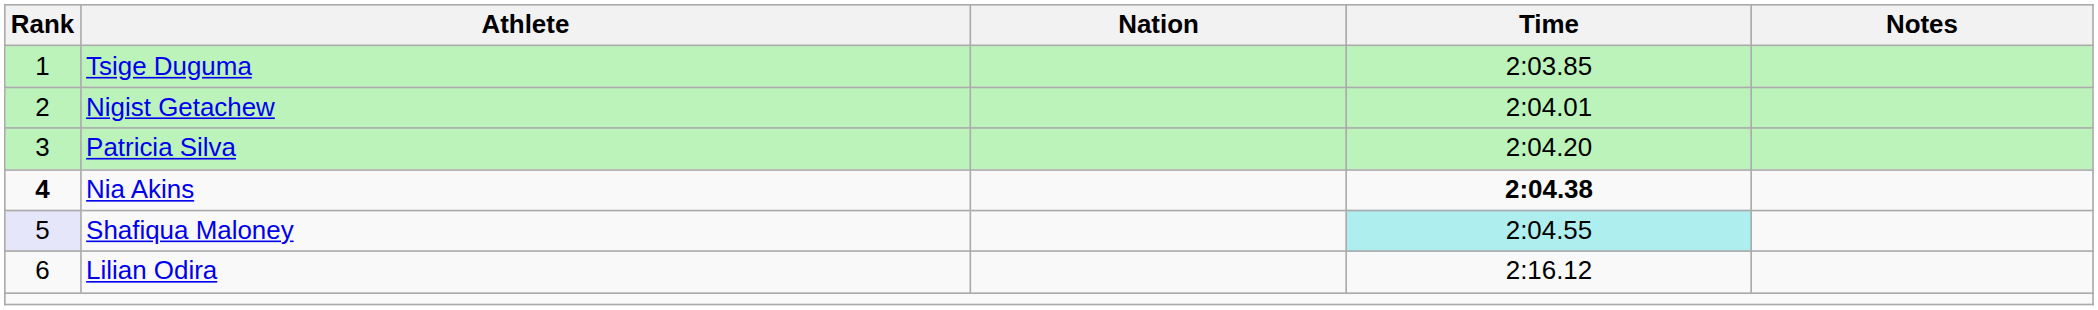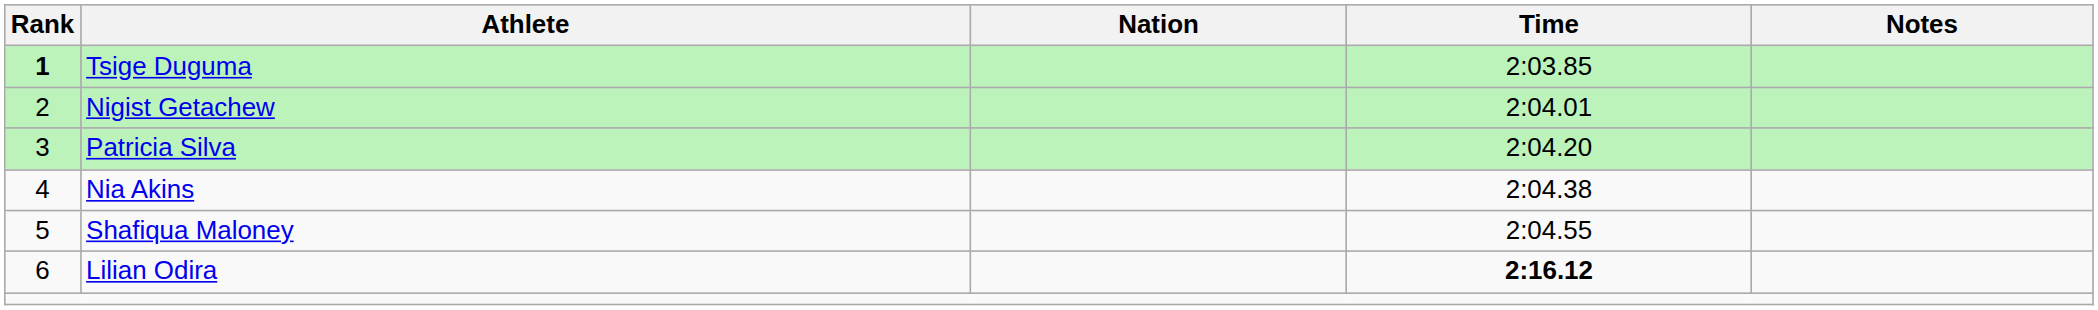(42, 66) normal -> (42, 66) bold
(42, 189) bold -> (42, 189) normal
(1549, 189) bold -> (1549, 189) normal
(42, 230) lavender background -> (42, 230) no background
(1549, 230) paleturquoise background -> (1549, 230) no background
(1549, 271) normal -> (1549, 271) bold
